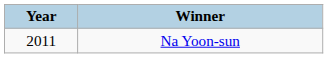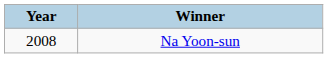(41, 40) 2011 -> (41, 40) 2008
